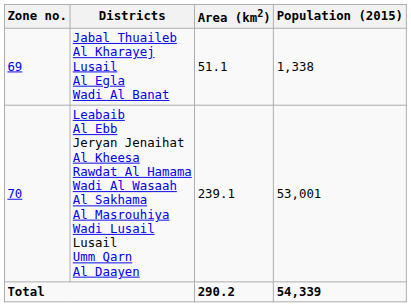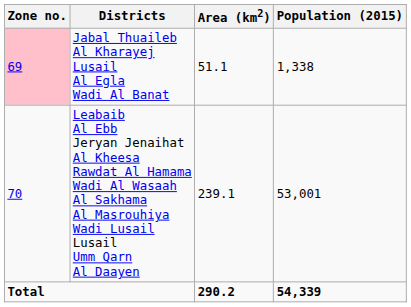(15, 66) no background -> (15, 66) pink background
